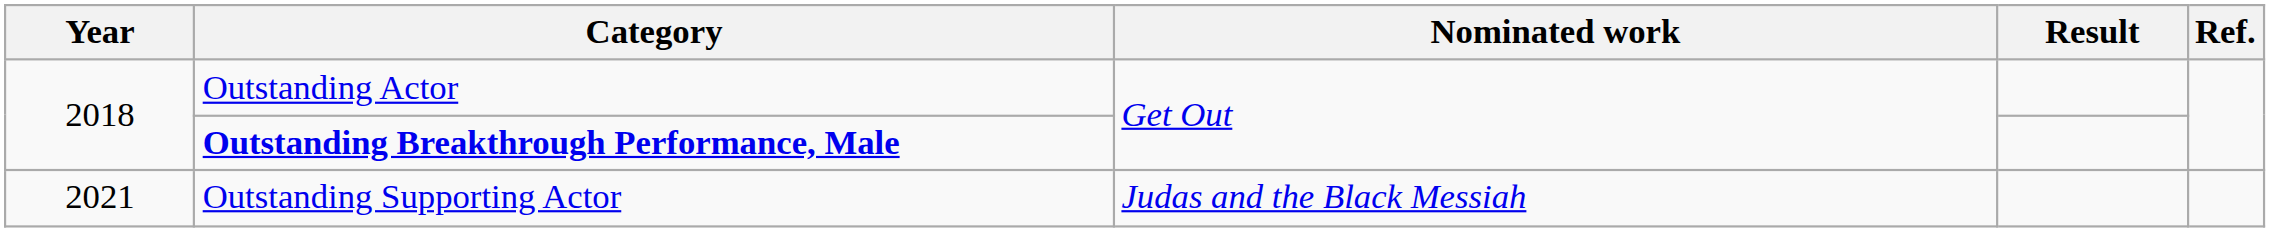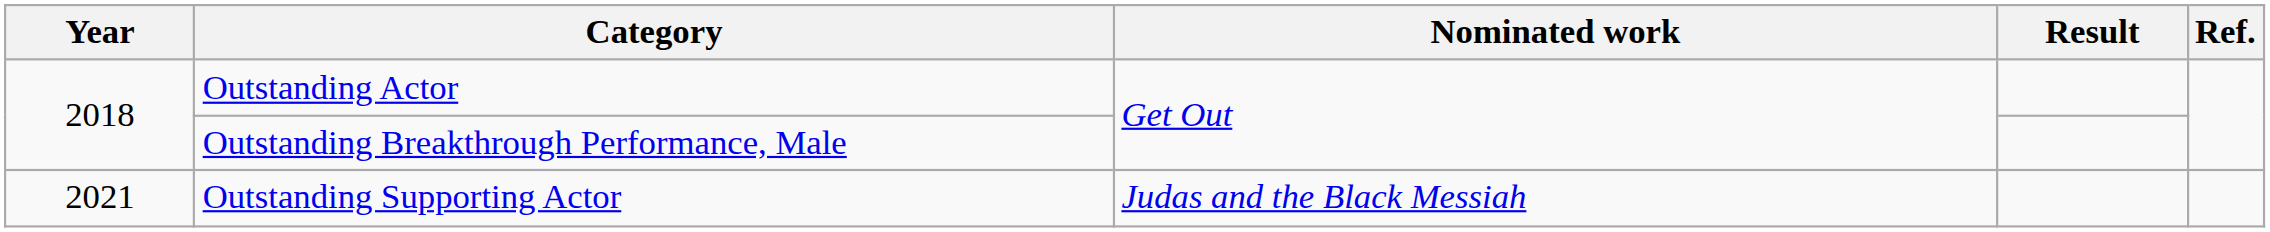(551, 142) bold -> (525, 142) normal
